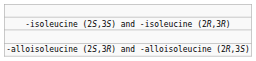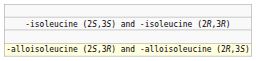(128, 50) no background -> (128, 50) lightyellow background
